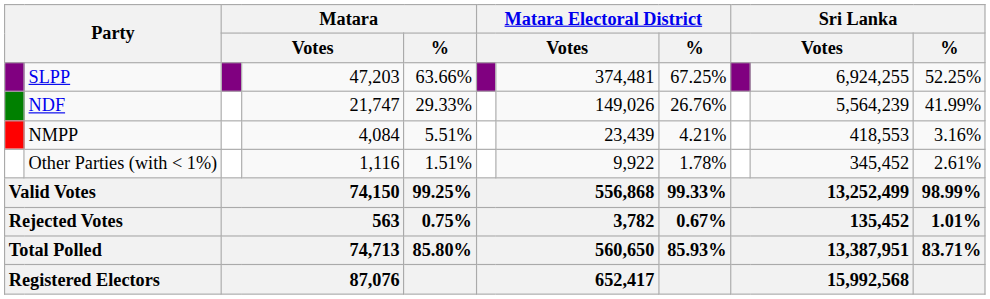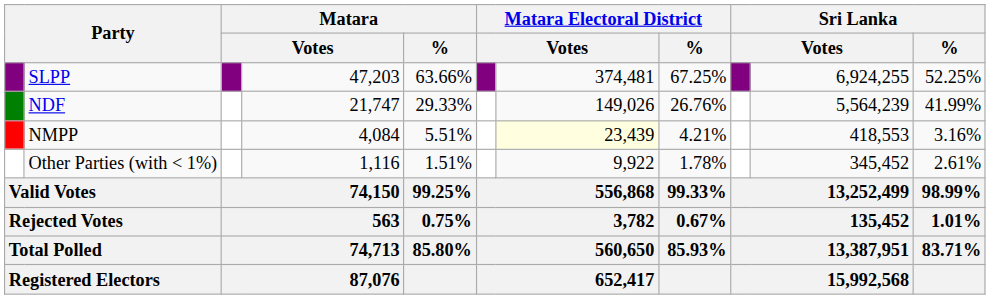(629, 134) no background -> (629, 134) lightyellow background
